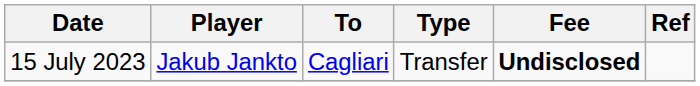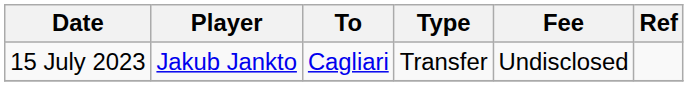(569, 61) bold -> (564, 61) normal
